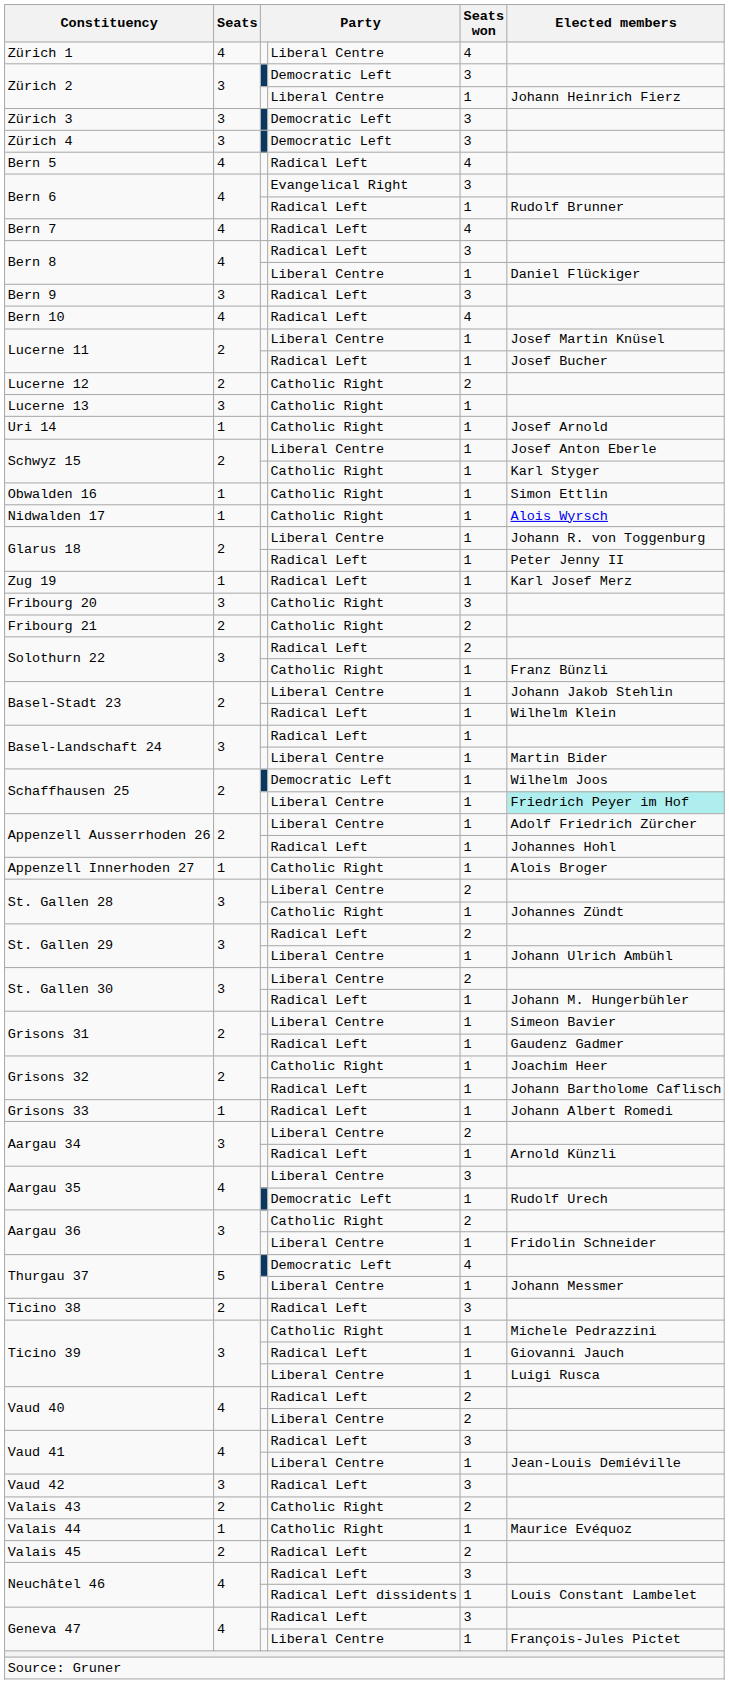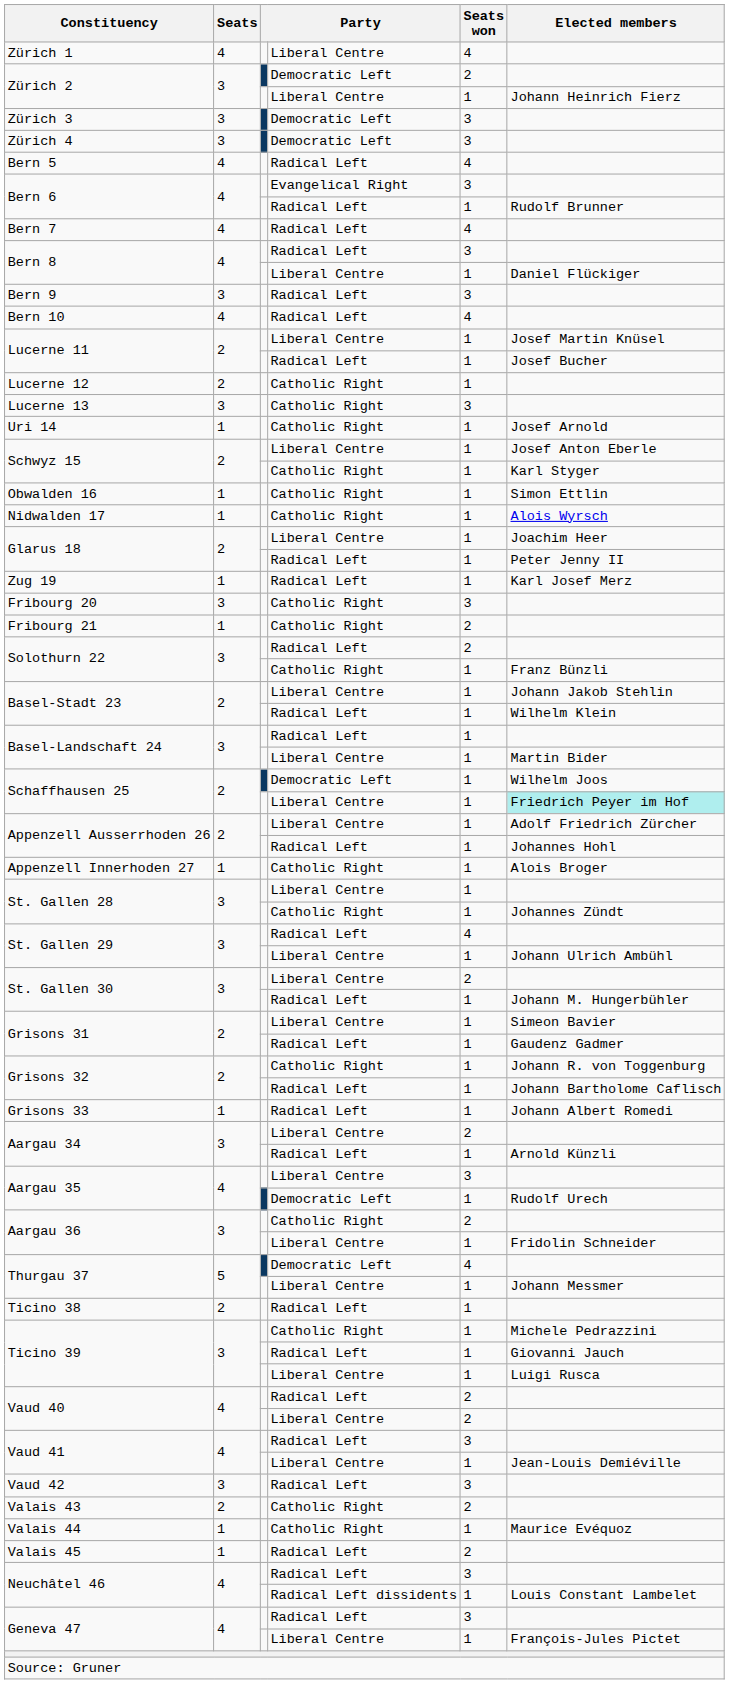(468, 75) 3 -> (468, 75) 2
(468, 384) 2 -> (468, 384) 1
(468, 406) 1 -> (468, 406) 3
(608, 538) Johann R. von Toggenburg -> (559, 538) Joachim Heer
(221, 626) 2 -> (221, 626) 1
(468, 891) 2 -> (468, 891) 1
(468, 935) 2 -> (468, 935) 4
(559, 1067) Joachim Heer -> (608, 1067) Johann R. von Toggenburg
(468, 1309) 3 -> (468, 1309) 1
(221, 1552) 2 -> (221, 1552) 1
